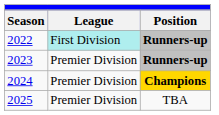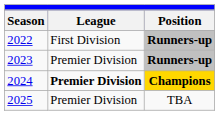(85, 40) paleturquoise background -> (85, 40) no background
(94, 80) normal -> (96, 80) bold
